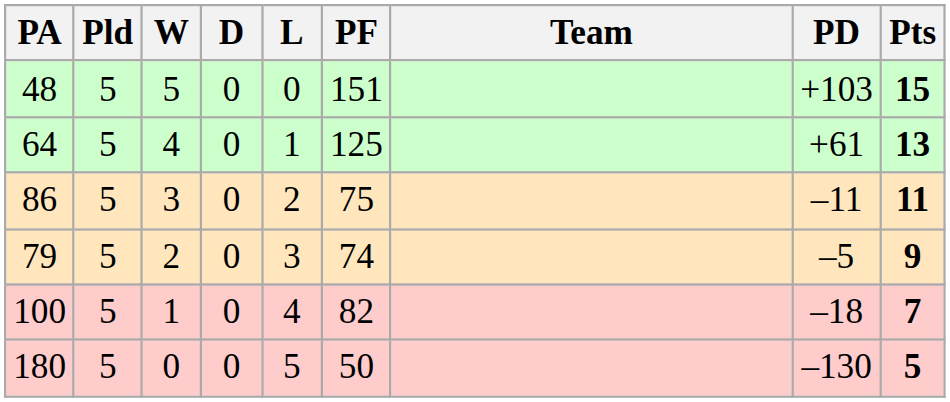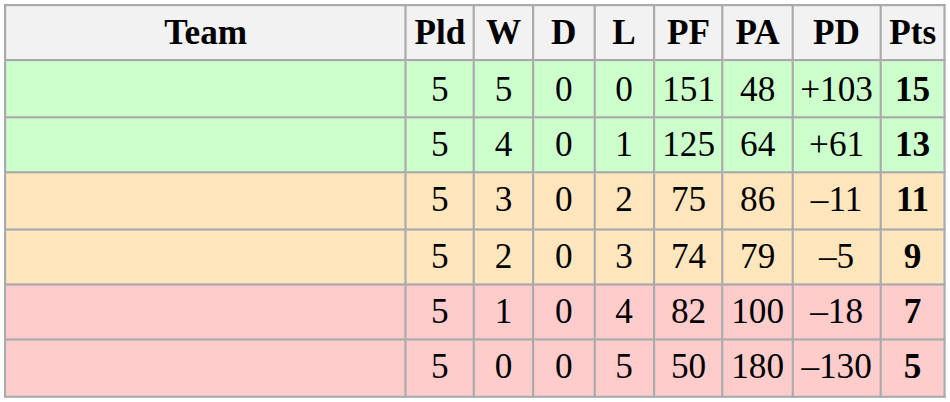columns swapped: (592, 32) <-> (40, 32)
